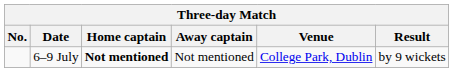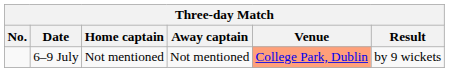(127, 57) bold -> (124, 57) normal
(316, 57) no background -> (312, 57) lightsalmon background
